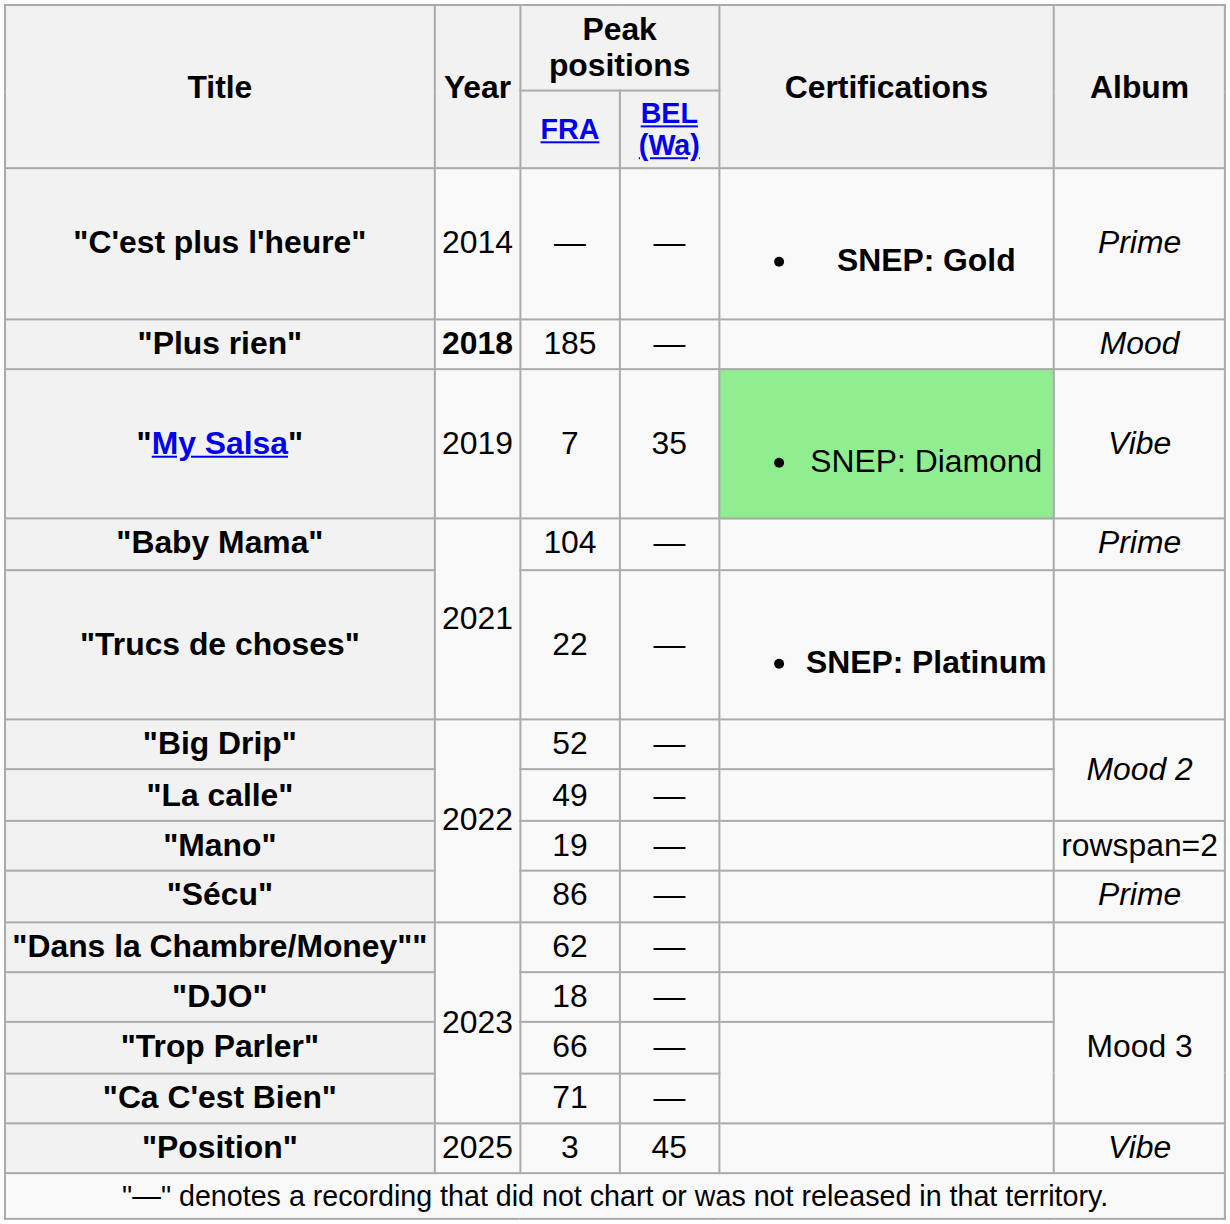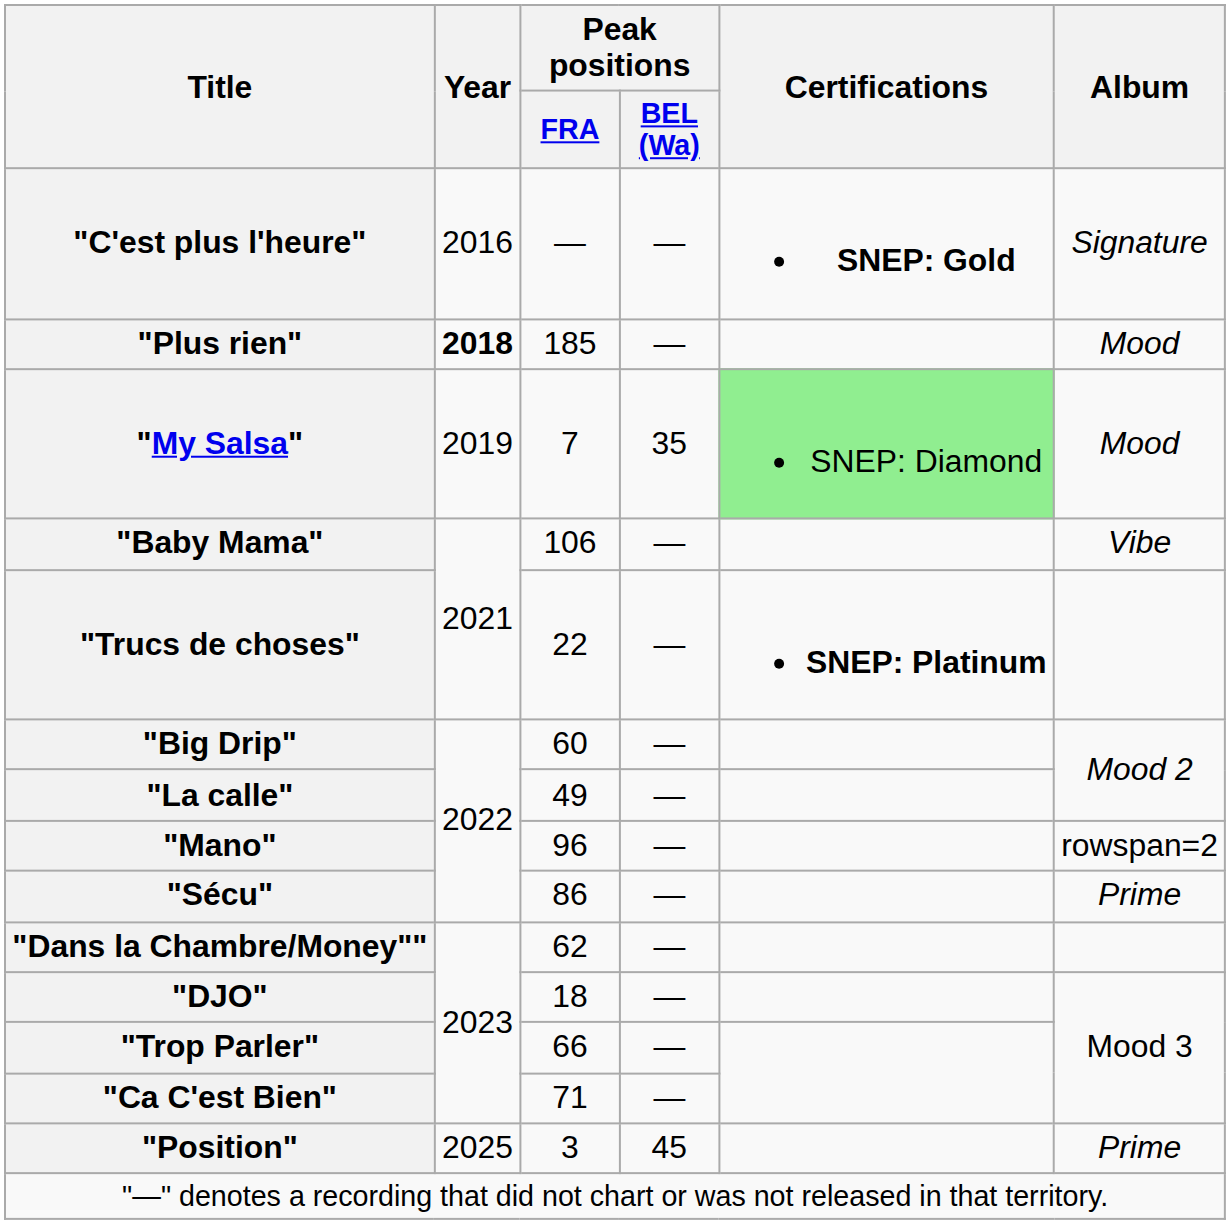(478, 242) 2014 -> (478, 242) 2016
(1140, 242) Prime -> (1140, 242) Signature
(1140, 443) Vibe -> (1140, 443) Mood
(570, 543) 104 -> (570, 543) 106
(1140, 543) Prime -> (1140, 543) Vibe
(570, 744) 52 -> (570, 744) 60
(570, 845) 19 -> (570, 845) 96
(1140, 1148) Vibe -> (1140, 1148) Prime
